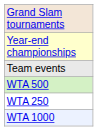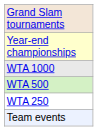(36, 69) Team events -> (31, 69) WTA 1000
(31, 118) WTA 1000 -> (36, 118) Team events
